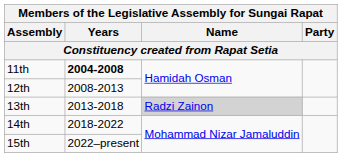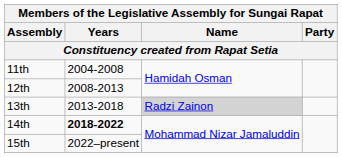(96, 69) bold -> (96, 69) normal
(96, 124) normal -> (96, 124) bold
